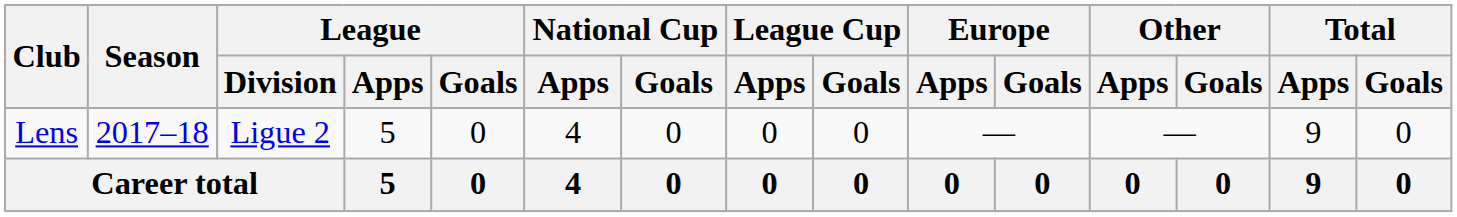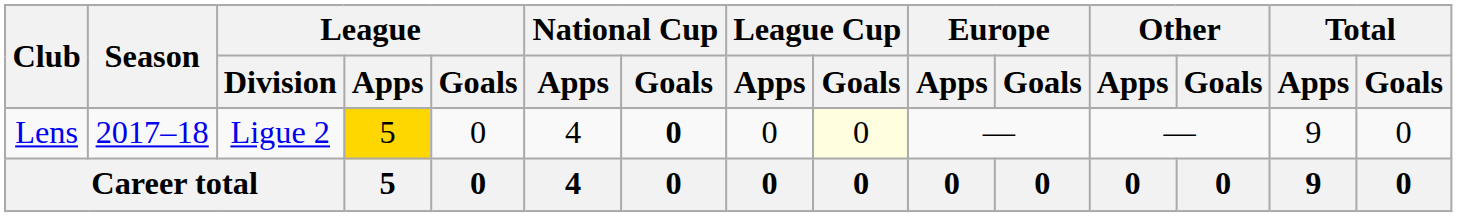(388, 132) no background -> (388, 132) gold background
(674, 132) normal -> (674, 132) bold
(861, 132) no background -> (861, 132) lightyellow background
